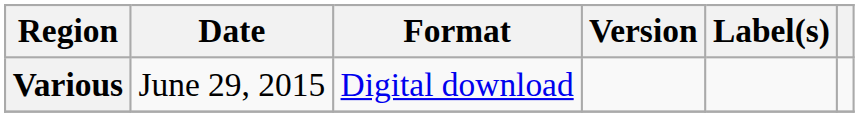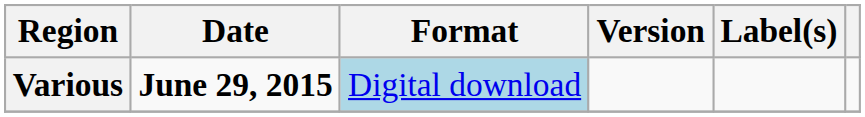(232, 84) normal -> (236, 84) bold
(457, 84) no background -> (465, 84) lightblue background
